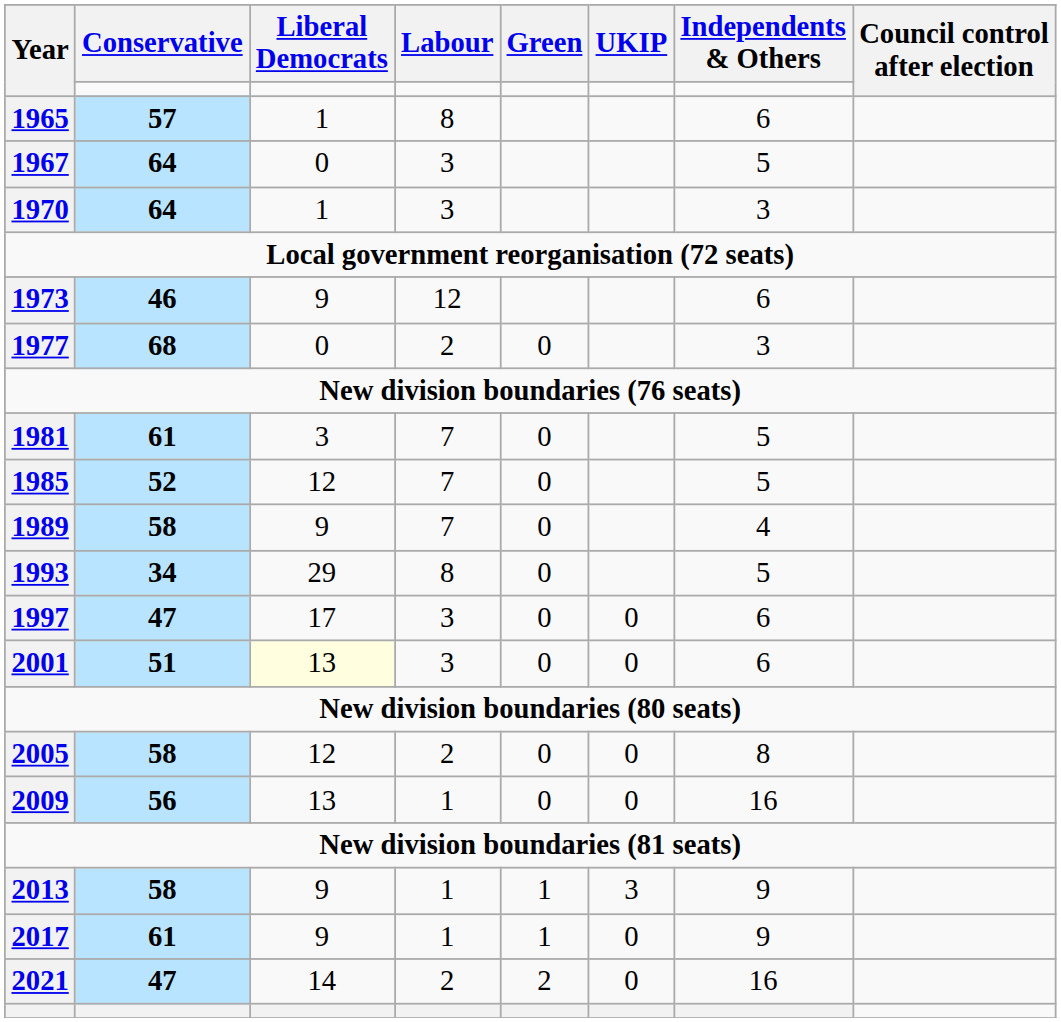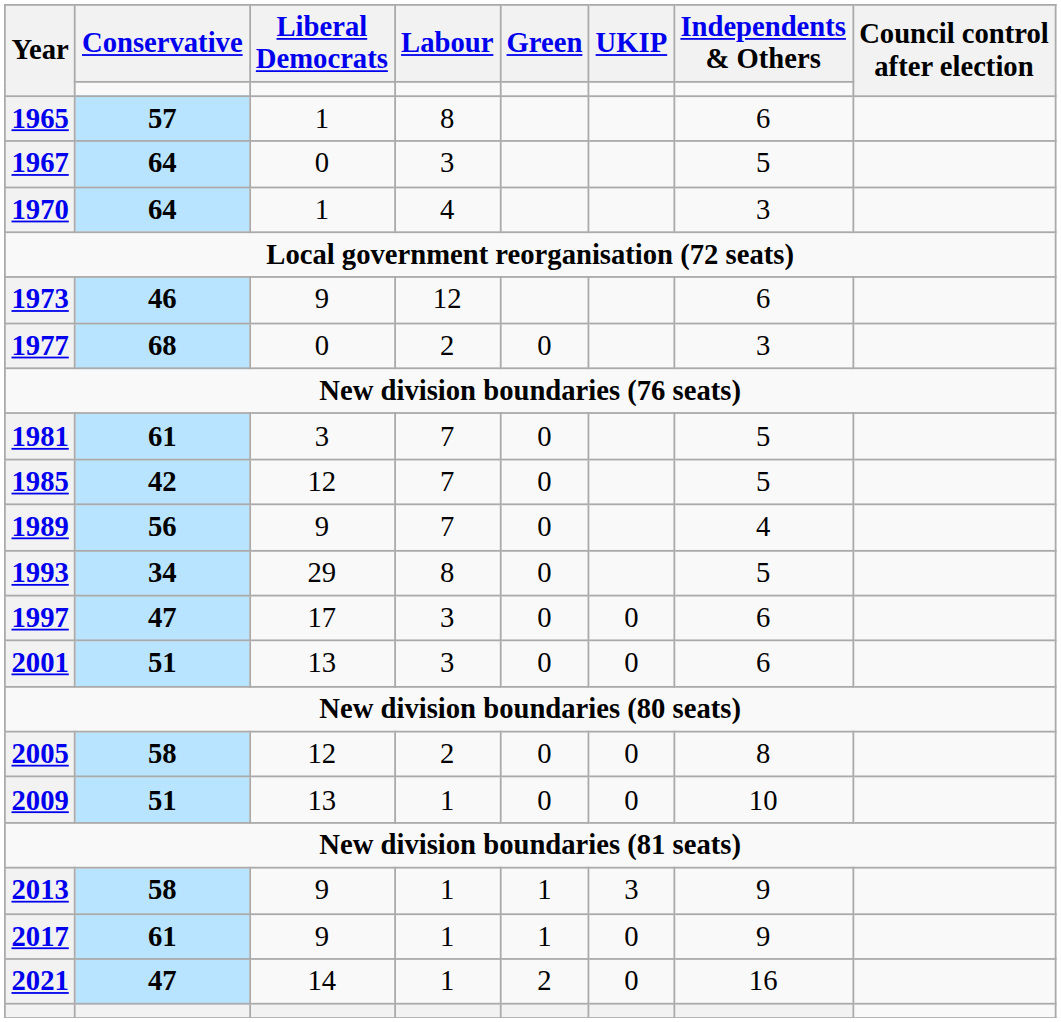(447, 208) 3 -> (447, 208) 4
(162, 481) 52 -> (162, 481) 42
(162, 526) 58 -> (162, 526) 56
(322, 663) lightyellow background -> (322, 663) no background
(162, 799) 56 -> (162, 799) 51
(763, 799) 16 -> (763, 799) 10
(447, 981) 2 -> (447, 981) 1
